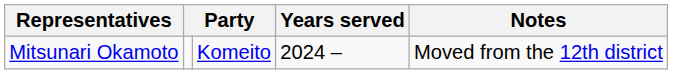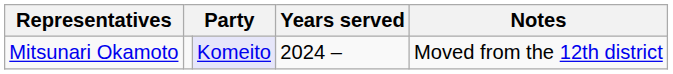(234, 52) no background -> (234, 52) lavender background
